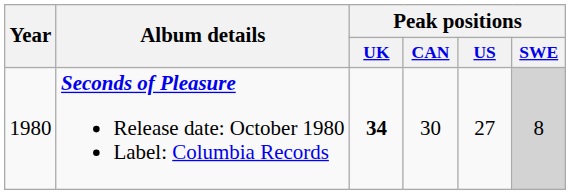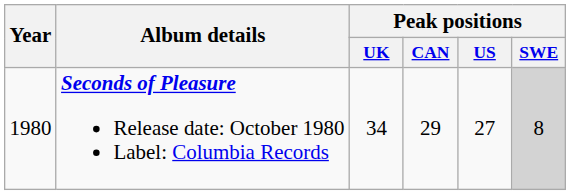(376, 128) bold -> (376, 128) normal
(431, 128) 30 -> (431, 128) 29
